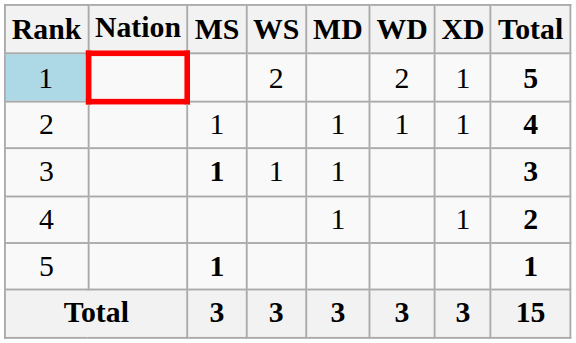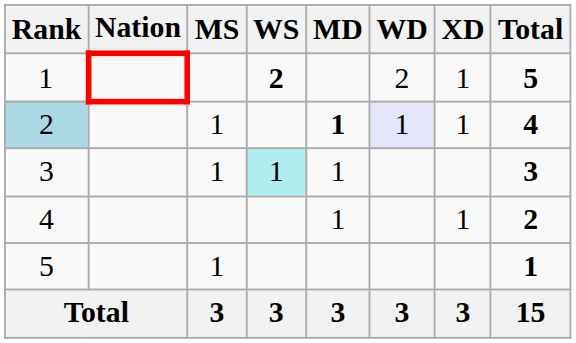(46, 77) lightblue background -> (46, 77) no background
(276, 77) normal -> (276, 77) bold
(47, 124) no background -> (47, 124) lightblue background
(338, 124) normal -> (338, 124) bold
(402, 124) no background -> (402, 124) lavender background
(217, 171) bold -> (217, 171) normal
(276, 171) no background -> (276, 171) paleturquoise background
(217, 265) bold -> (217, 265) normal
